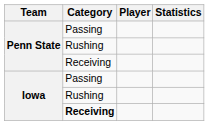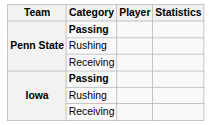(84, 29) normal -> (89, 29) bold
(84, 79) normal -> (89, 79) bold
(90, 112) bold -> (92, 112) normal
